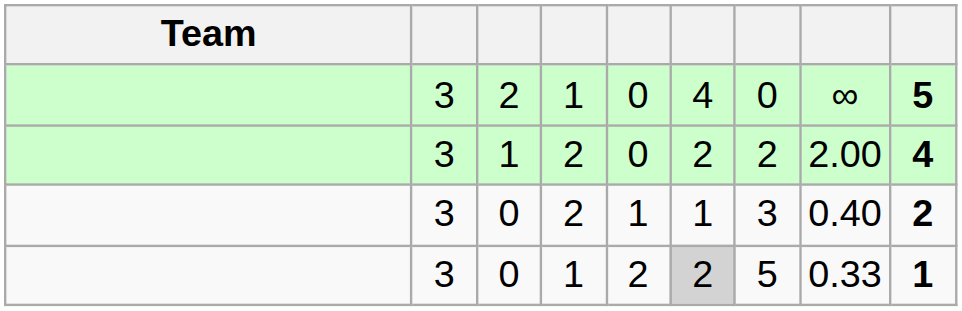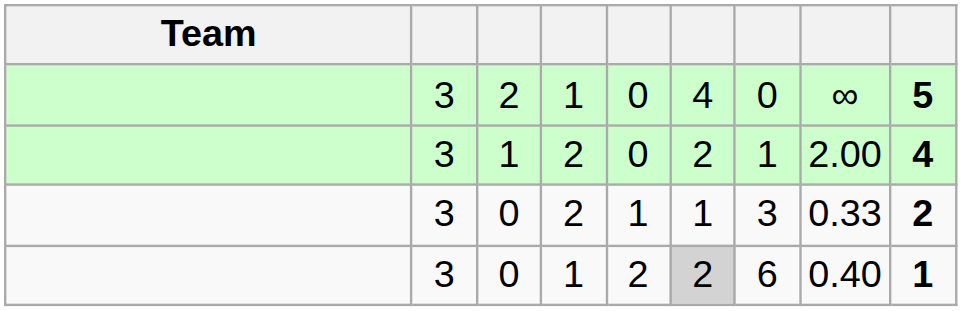(767, 154) 2 -> (767, 154) 1
(845, 214) 0.40 -> (845, 214) 0.33
(767, 273) 5 -> (767, 273) 6
(845, 273) 0.33 -> (845, 273) 0.40
